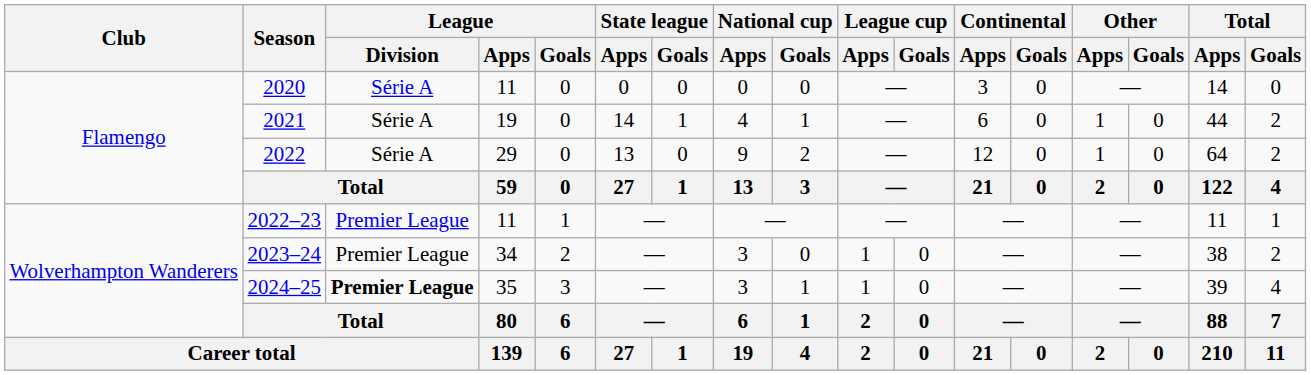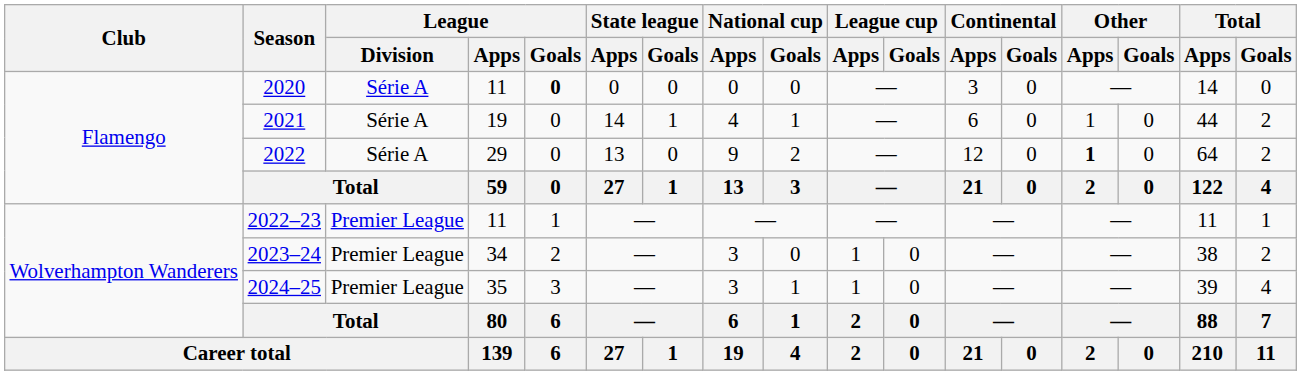(565, 87) normal -> (555, 87) bold
(1100, 154) normal -> (1090, 154) bold
(402, 287) bold -> (397, 287) normal
